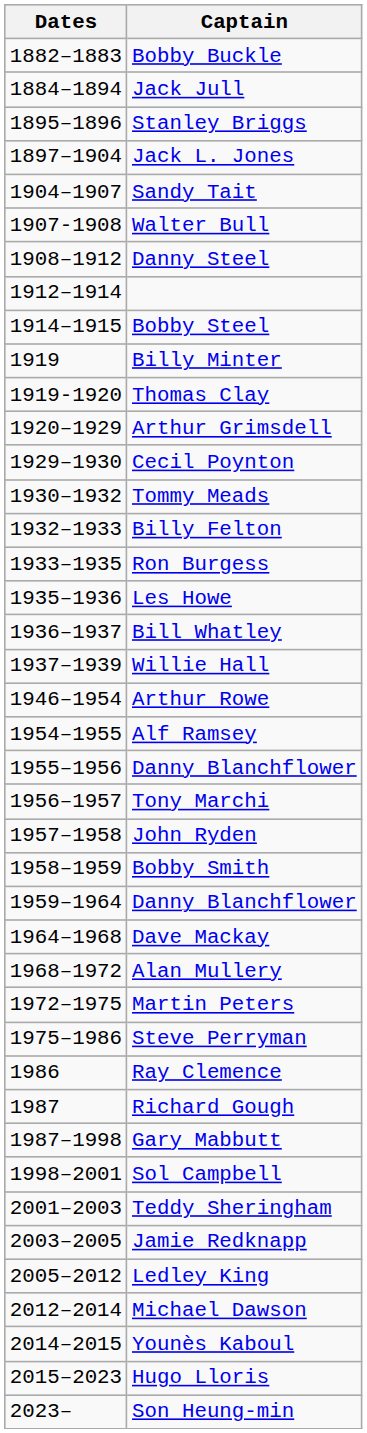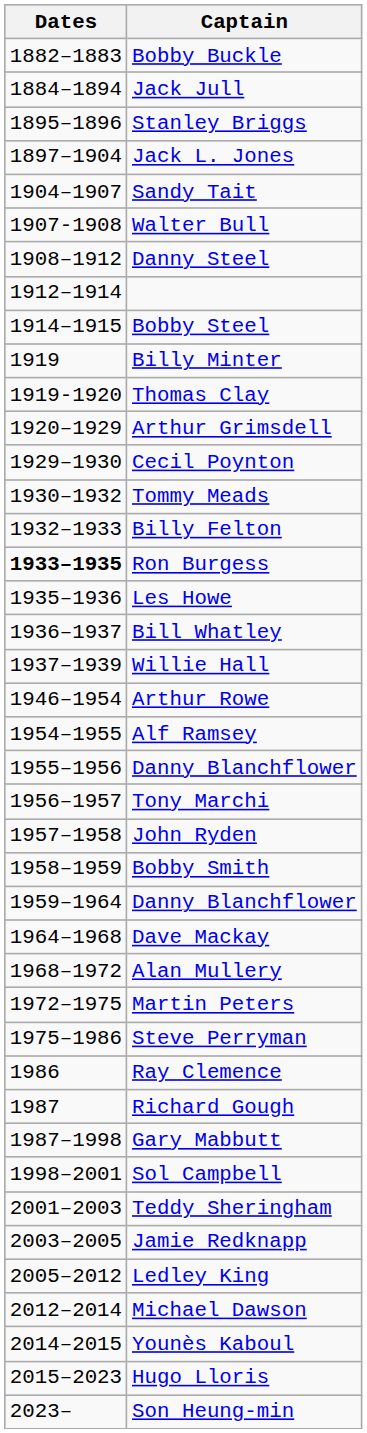(66, 564) normal -> (66, 564) bold
